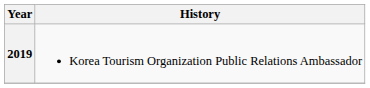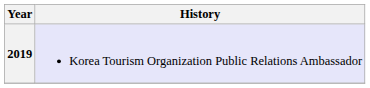(200, 61) no background -> (200, 61) lavender background
